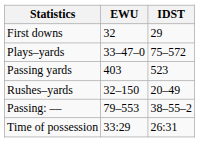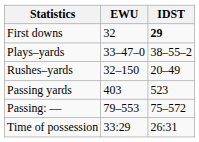(156, 33) normal -> (156, 33) bold
(168, 52) 75–572 -> (171, 52) 38–55–2
rows swapped: (40, 89) <-> (39, 71)
(171, 108) 38–55–2 -> (168, 108) 75–572
